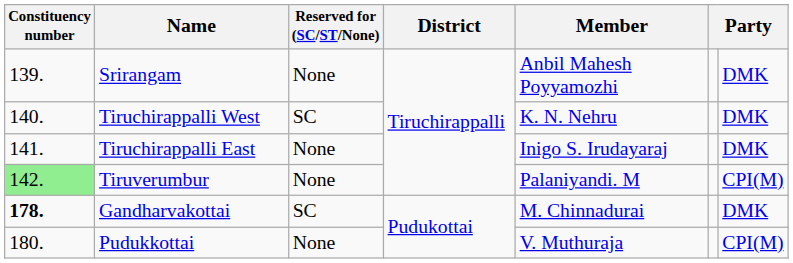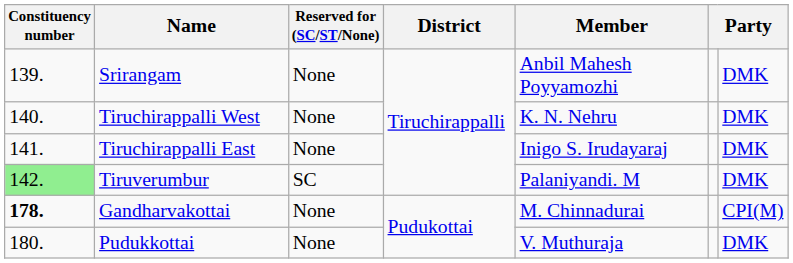(305, 117) SC -> (314, 117) None
(314, 179) None -> (305, 179) SC
(753, 179) CPI(M) -> (745, 179) DMK
(305, 211) SC -> (314, 211) None
(745, 211) DMK -> (753, 211) CPI(M)
(753, 242) CPI(M) -> (745, 242) DMK
